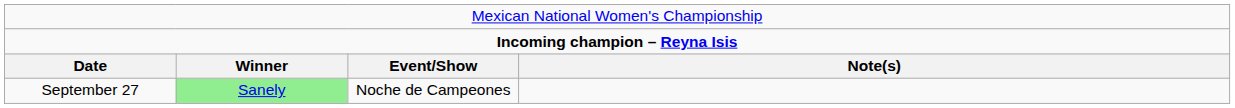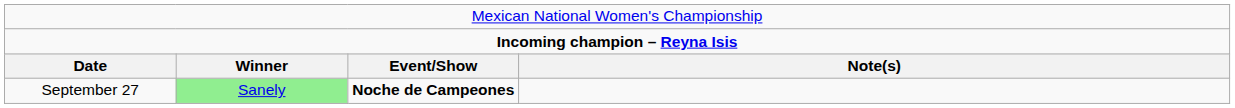(433, 90) normal -> (433, 90) bold
